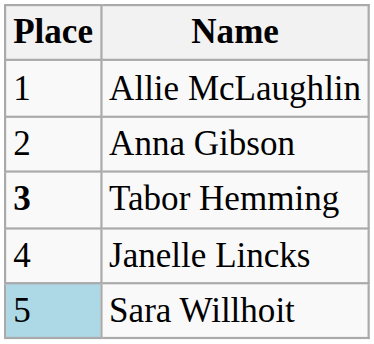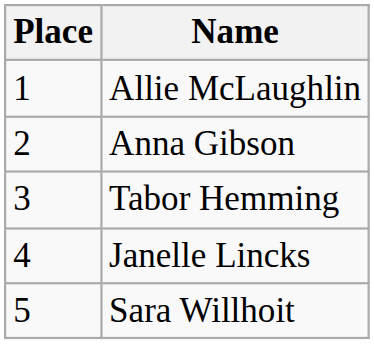(22, 198) bold -> (22, 198) normal
(22, 310) lightblue background -> (22, 310) no background
